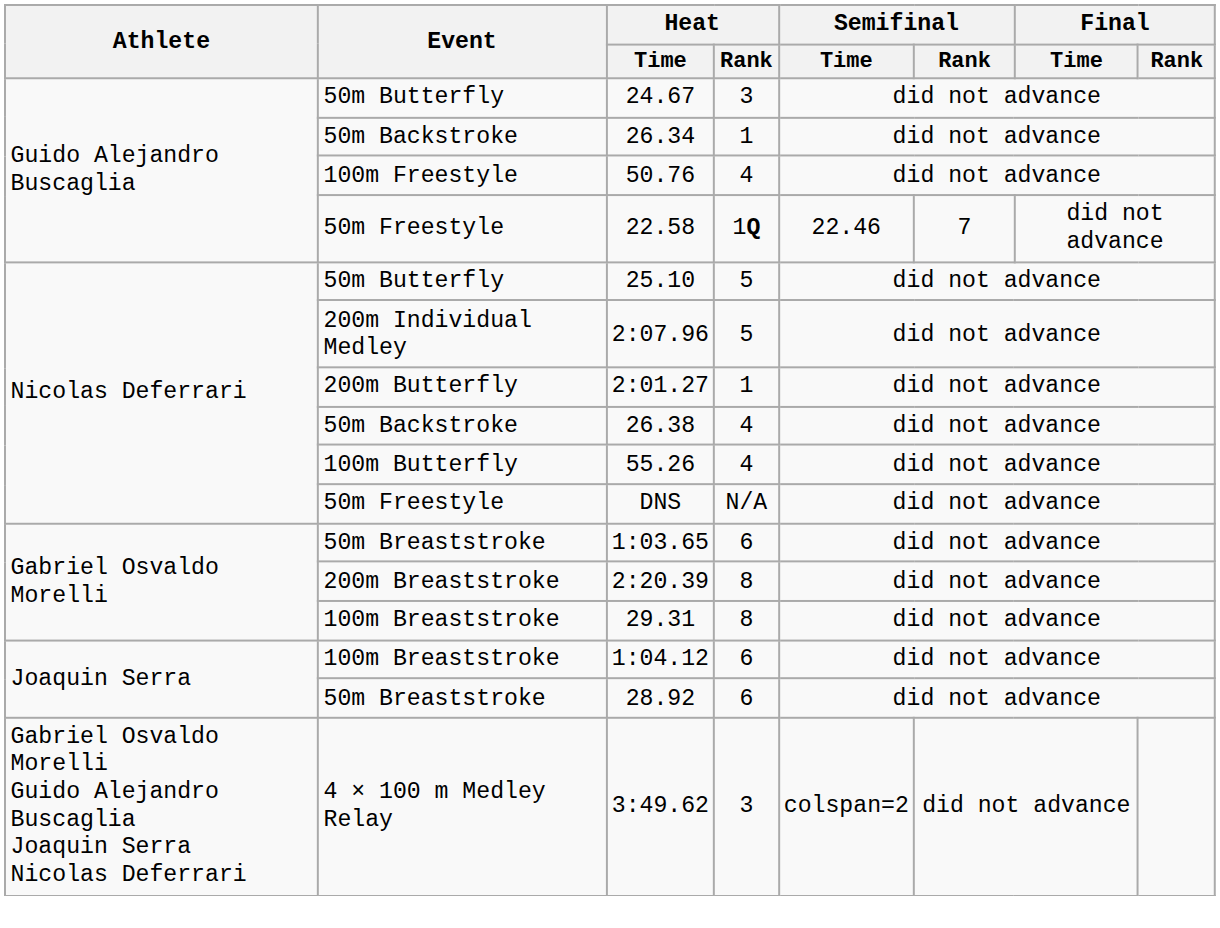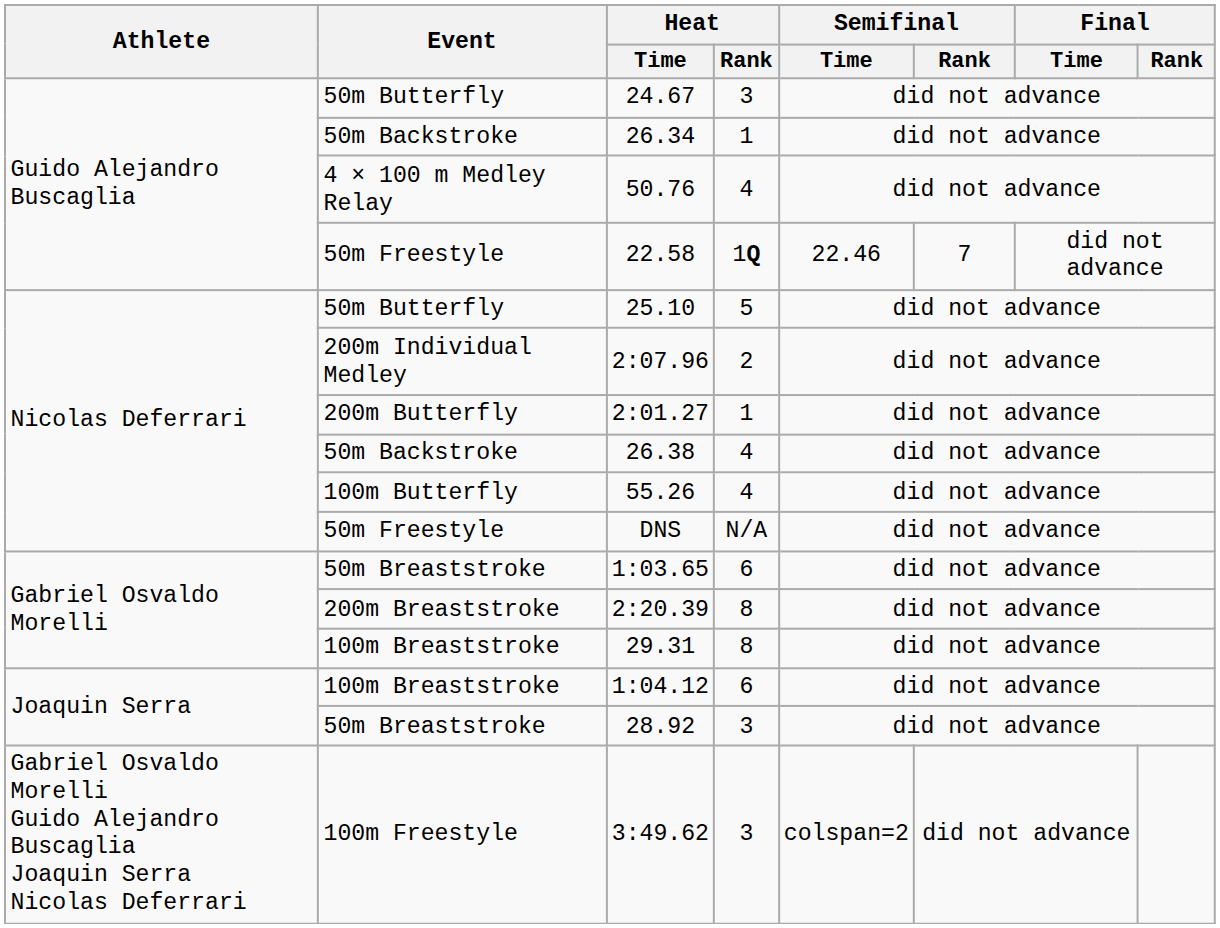(421, 175) 100m Freestyle -> (435, 189) 4 × 100 m Medley Relay
(746, 334) 5 -> (746, 361) 2
(746, 698) 6 -> (746, 726) 3
(435, 806) 4 × 100 m Medley Relay -> (421, 834) 100m Freestyle
